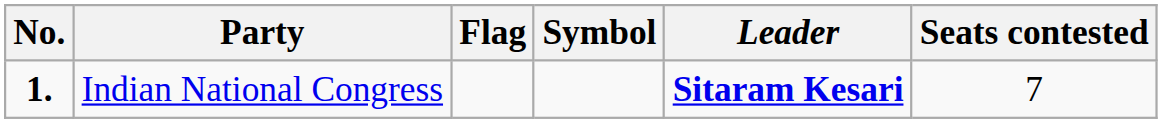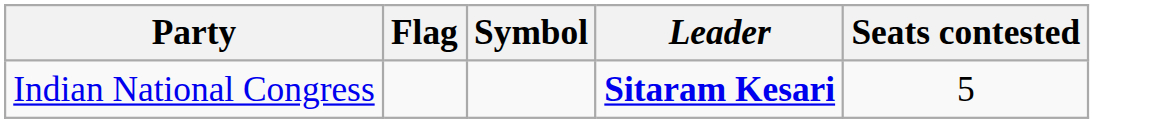- column: (39, 32)
(1034, 88) 7 -> (966, 88) 5
